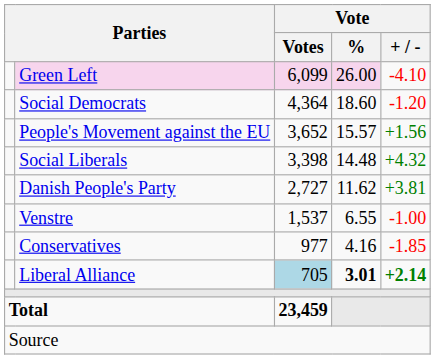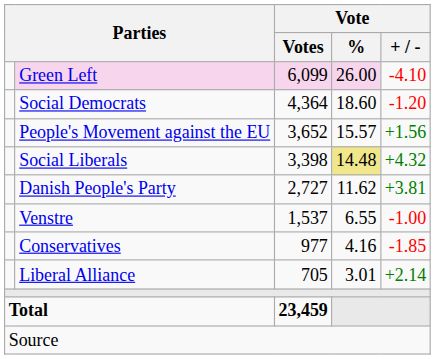(356, 160) no background -> (356, 160) khaki background
(314, 274) lightblue background -> (314, 274) no background
(361, 274) bold -> (361, 274) normal
(405, 274) bold -> (405, 274) normal
